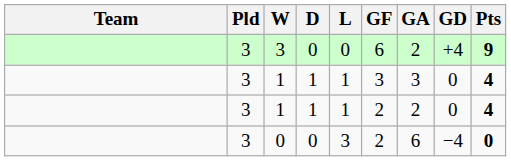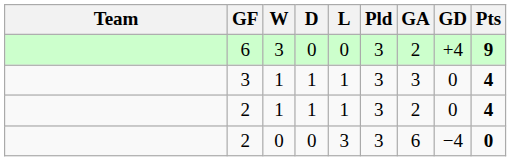columns swapped: (246, 19) <-> (379, 19)
